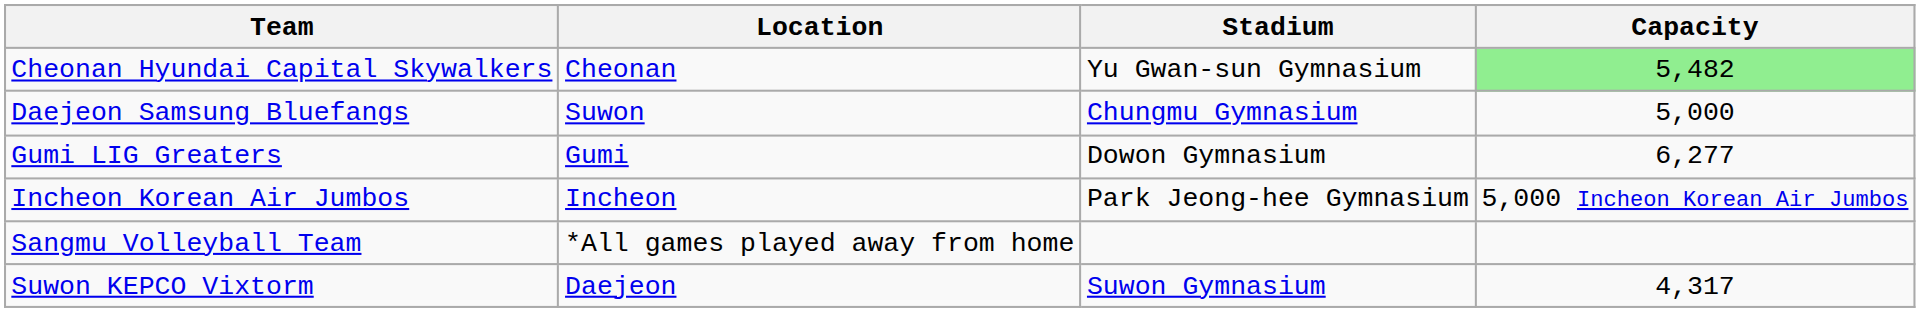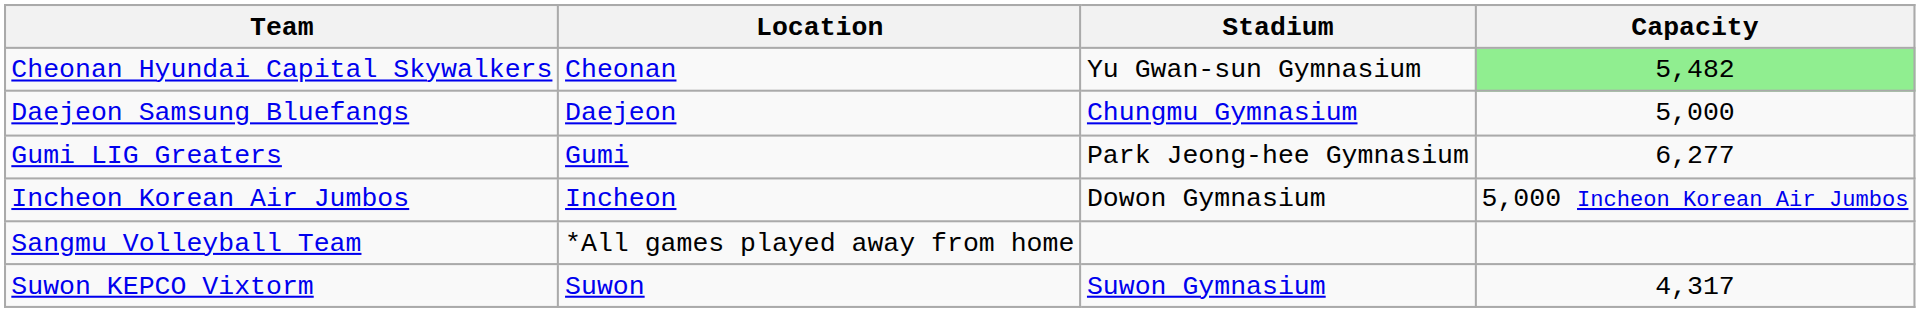(605, 113) Suwon -> (621, 113) Daejeon
(1206, 156) Dowon Gymnasium -> (1278, 156) Park Jeong-hee Gymnasium
(1278, 200) Park Jeong-hee Gymnasium -> (1206, 200) Dowon Gymnasium
(621, 286) Daejeon -> (605, 286) Suwon
